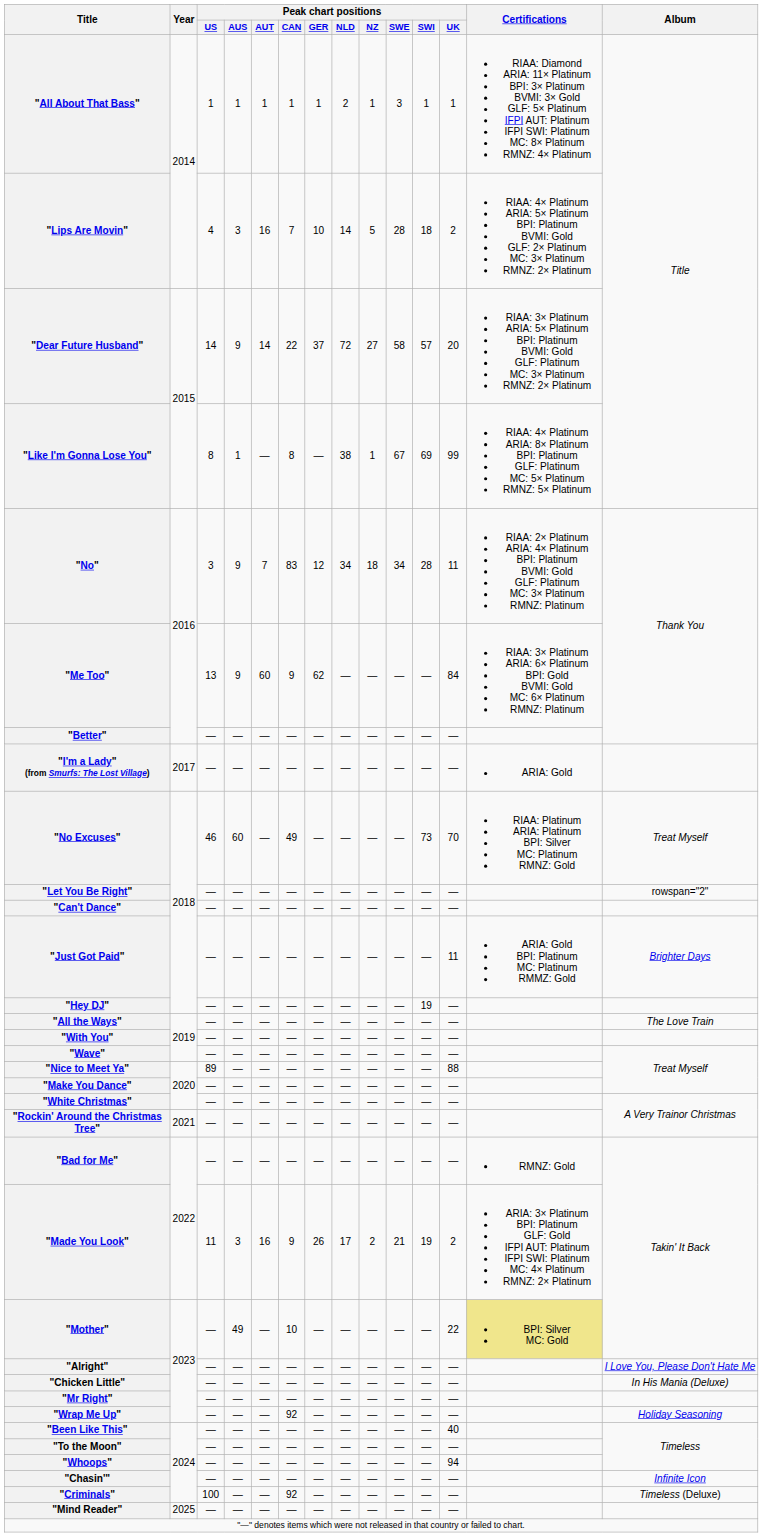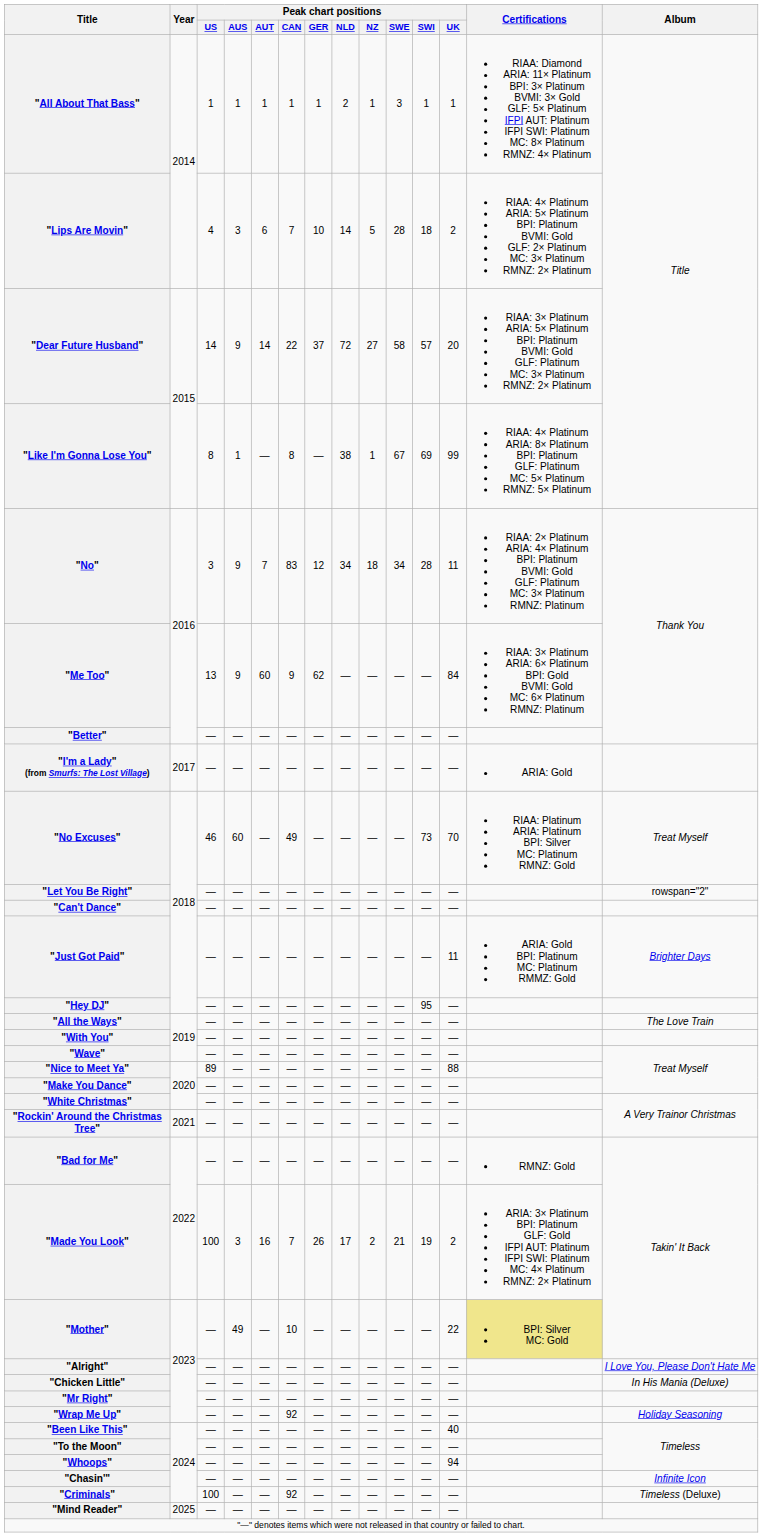(265, 230) 16 -> (265, 230) 6
(426, 1005) 19 -> (426, 1005) 95
(211, 1242) 11 -> (211, 1242) 100
(292, 1242) 9 -> (292, 1242) 7
